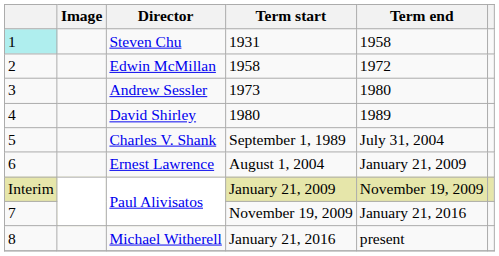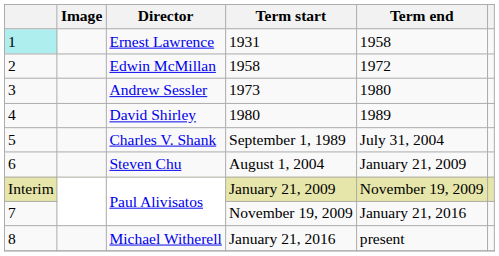(145, 41) Steven Chu -> (162, 41) Ernest Lawrence
(162, 164) Ernest Lawrence -> (145, 164) Steven Chu
